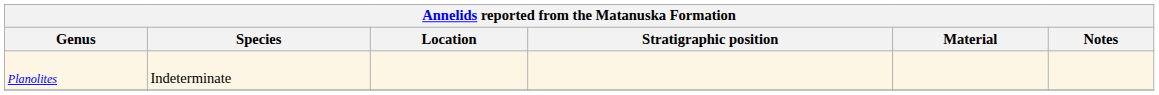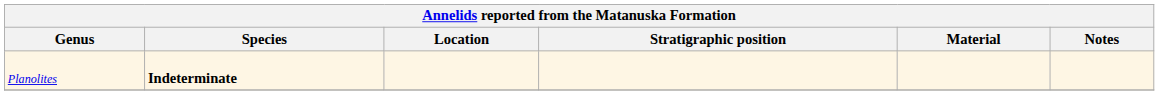(191, 78) normal -> (192, 78) bold
